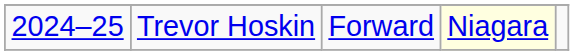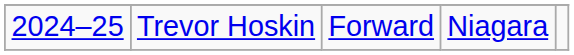(498, 27) lightyellow background -> (498, 27) no background
